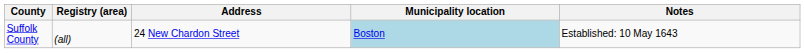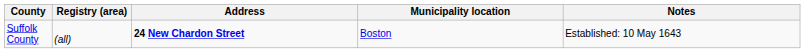(187, 34) normal -> (189, 34) bold
(369, 34) lightblue background -> (376, 34) no background
